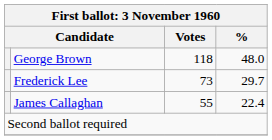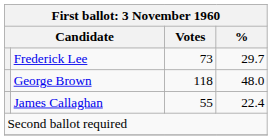rows swapped: (53, 59) <-> (51, 81)
